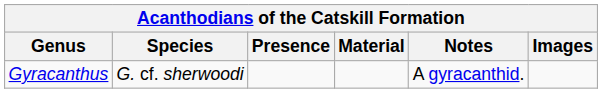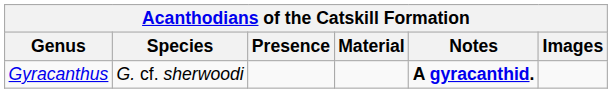(469, 74) normal -> (474, 74) bold
